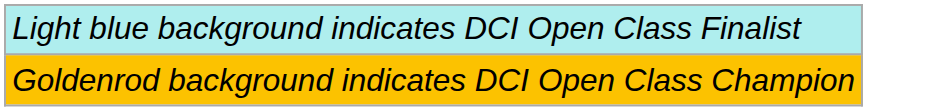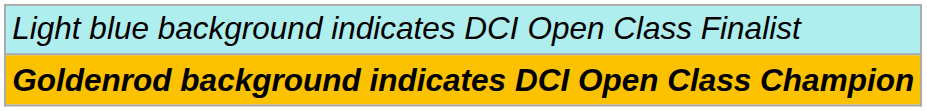(434, 79) normal -> (463, 79) bold
